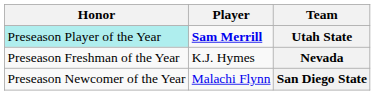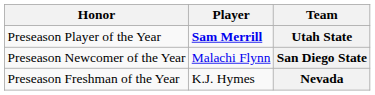(84, 36) paleturquoise background -> (84, 36) no background
rows swapped: (322, 79) <-> (322, 57)
